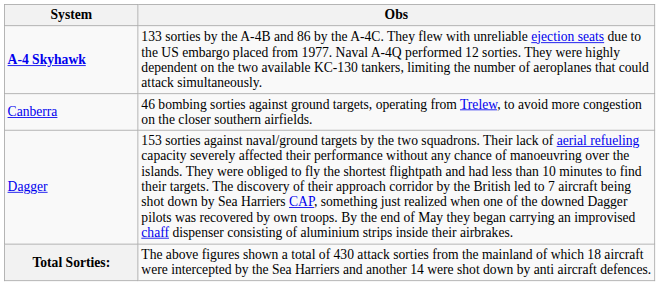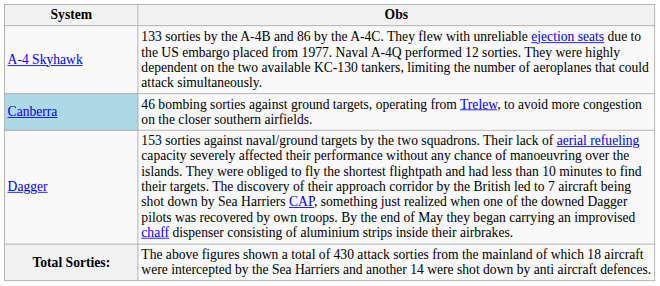(47, 59) bold -> (45, 59) normal
(32, 111) no background -> (32, 111) lightblue background
